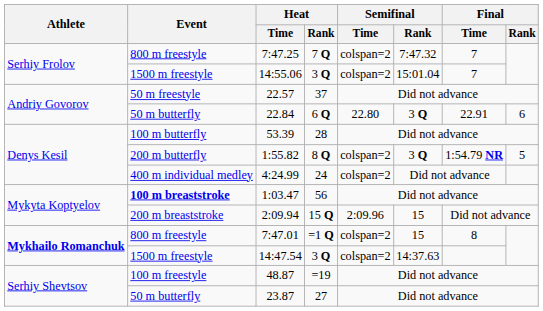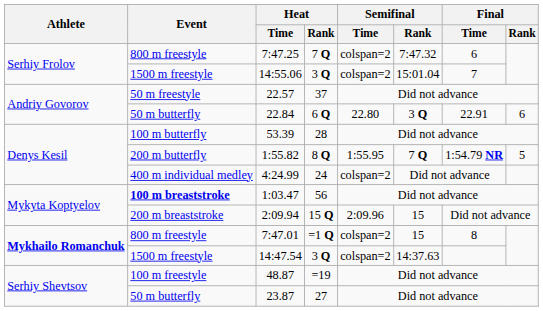(474, 54) 7 -> (474, 54) 6
(365, 155) colspan=2 -> (365, 155) 1:55.95
(418, 155) 3 Q -> (418, 155) 7 Q
